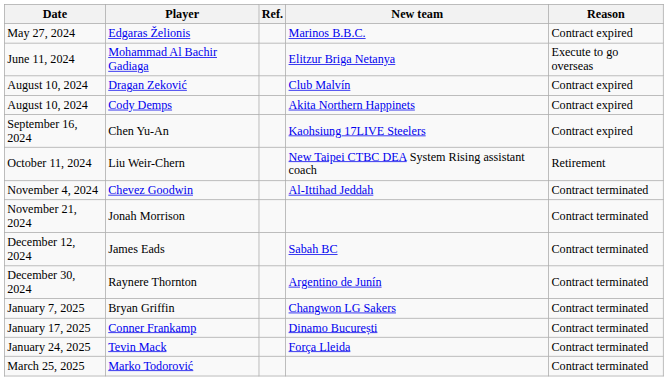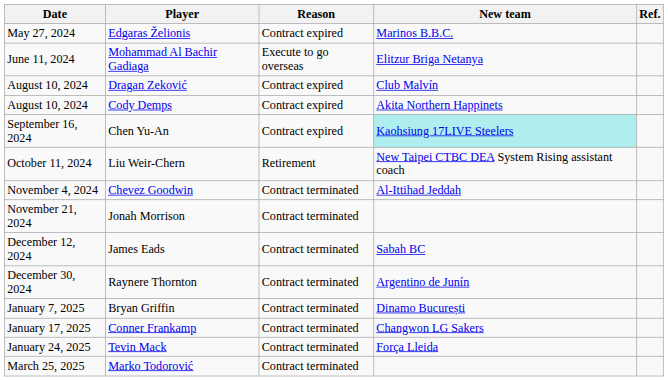columns swapped: (606, 14) <-> (272, 14)
(357, 131) no background -> (445, 131) paleturquoise background
(342, 308) Changwon LG Sakers -> (421, 308) Dinamo București
(333, 327) Dinamo București -> (430, 327) Changwon LG Sakers
